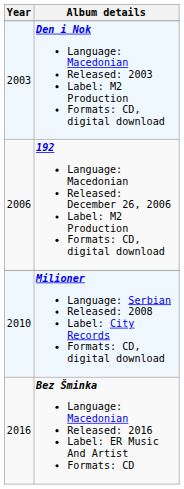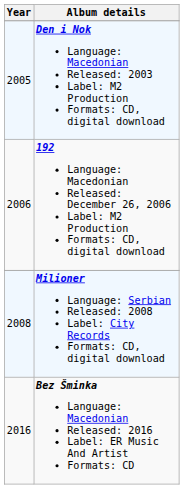(19, 80) 2003 -> (19, 80) 2005
(19, 324) 2010 -> (19, 324) 2008
